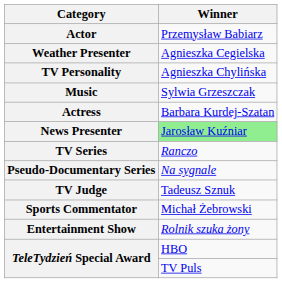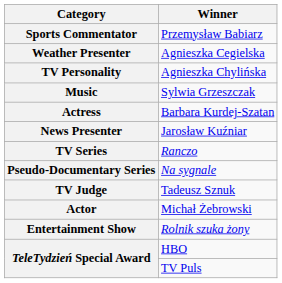(81, 33) Actor -> (81, 33) Sports Commentator
(204, 131) lightgreen background -> (204, 131) no background
(81, 209) Sports Commentator -> (81, 209) Actor
